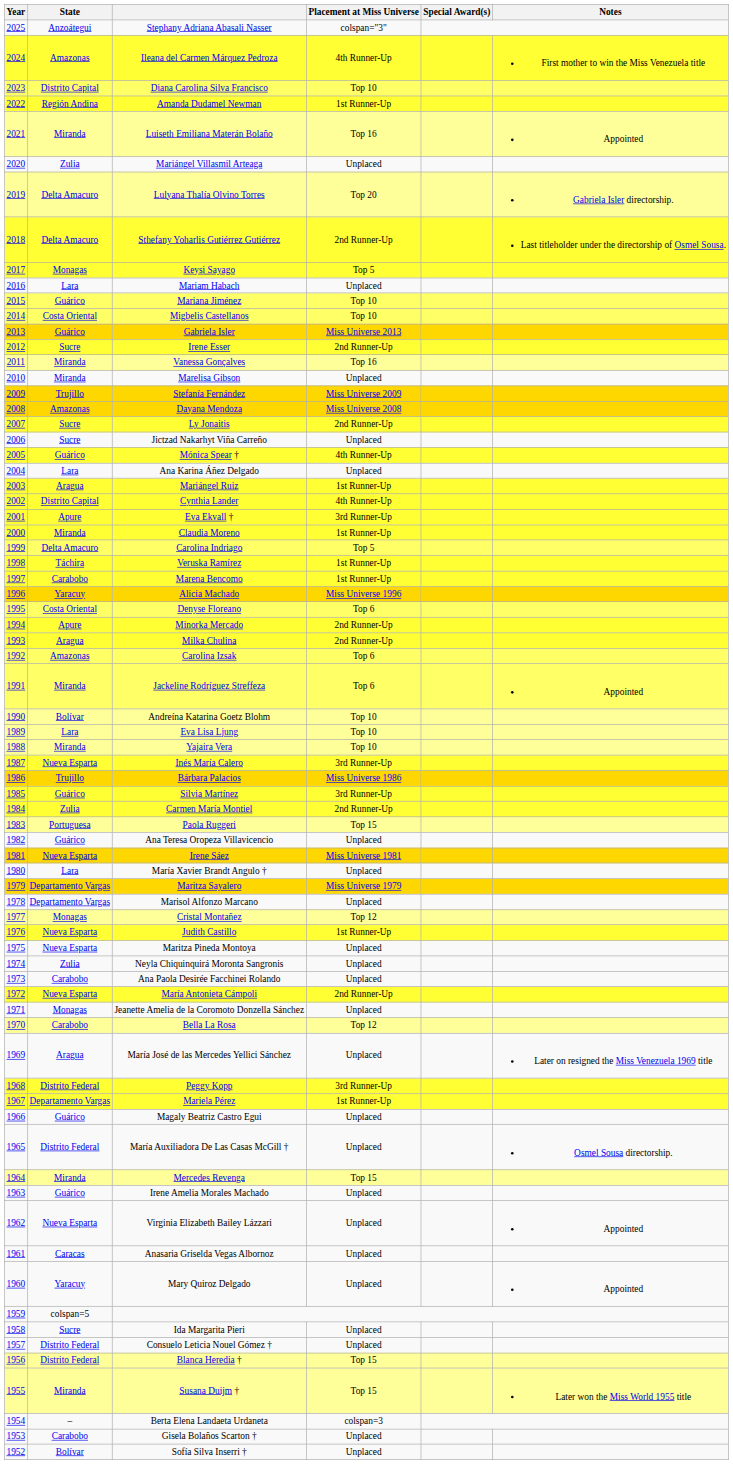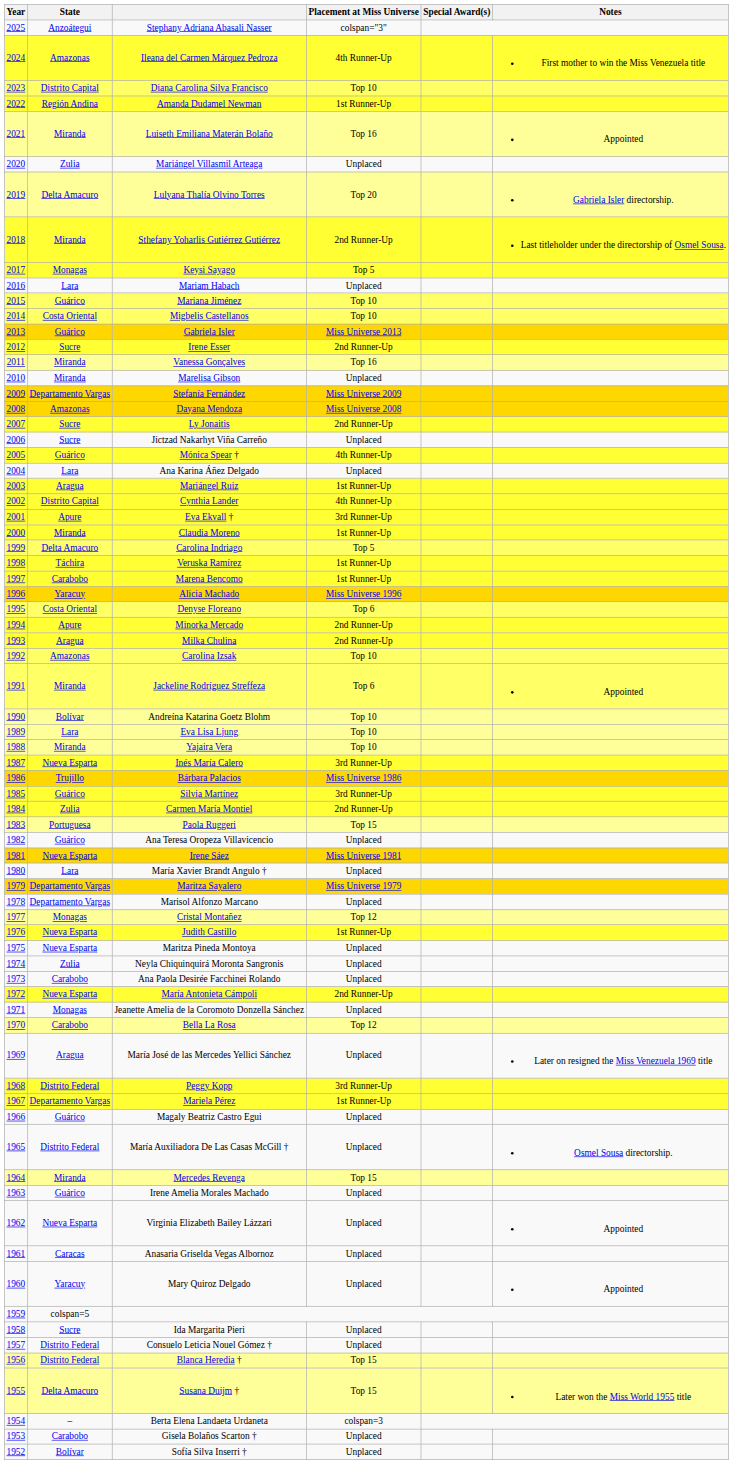(70, 240) Delta Amacuro -> (70, 240) Miranda
(70, 394) Trujillo -> (70, 394) Departamento Vargas
(364, 656) Top 6 -> (364, 656) Top 10
(70, 1391) Miranda -> (70, 1391) Delta Amacuro
